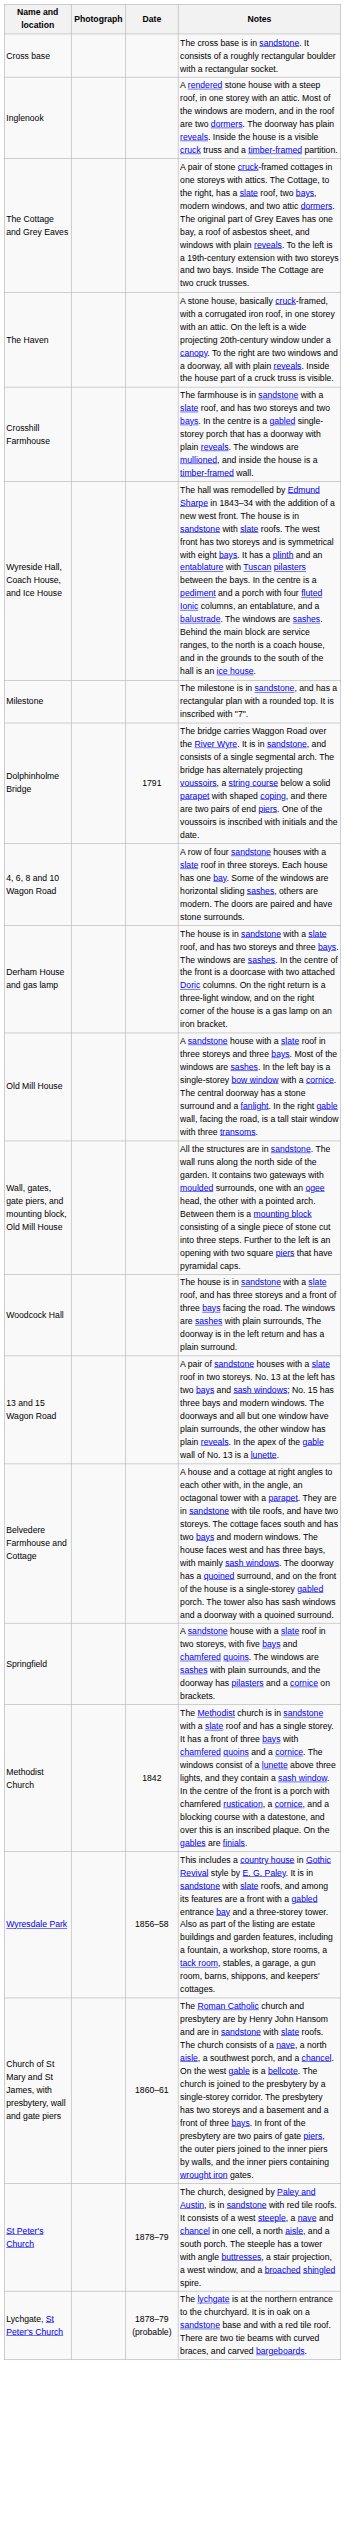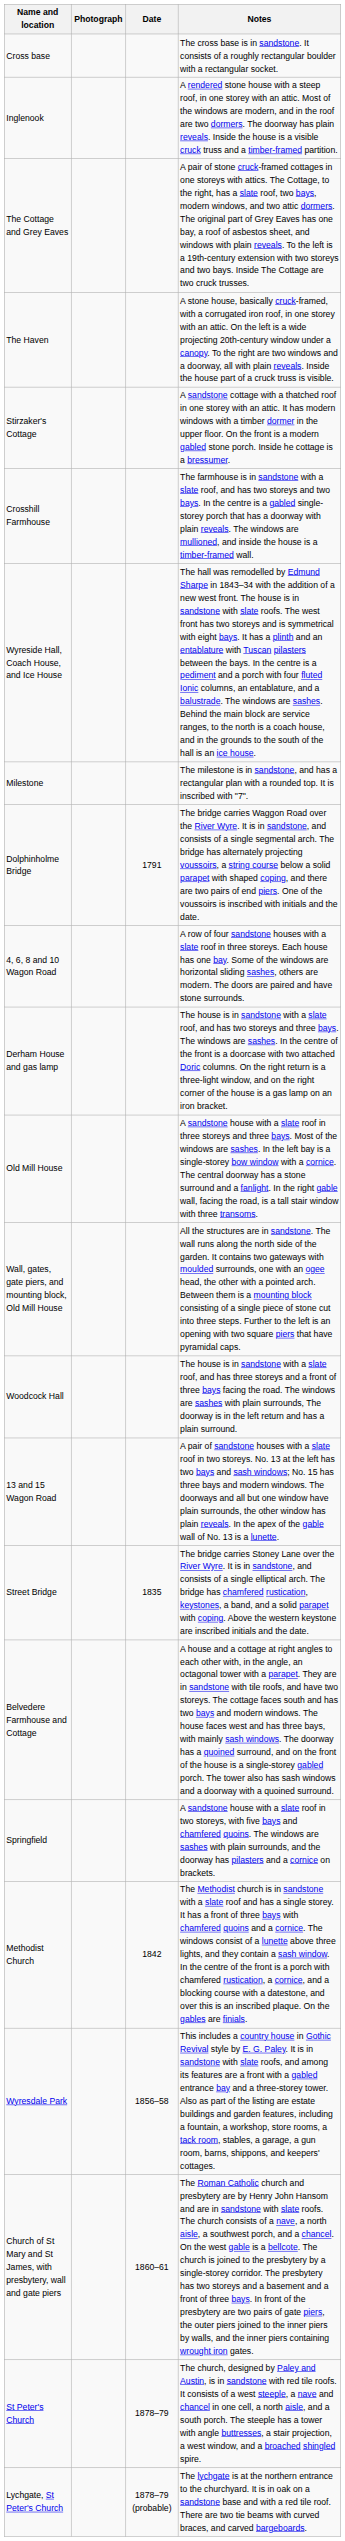+ row: (26, 428)
+ row: (31, 1593)
